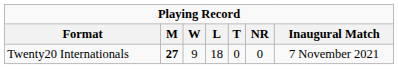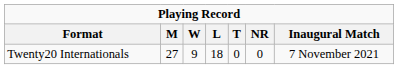(172, 53) bold -> (172, 53) normal
